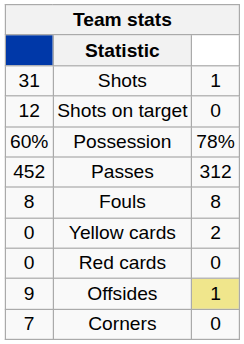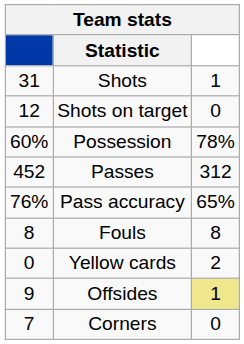+ row: (122, 202)
- row: (122, 263)
